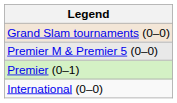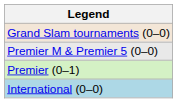(55, 89) no background -> (55, 89) lightblue background
